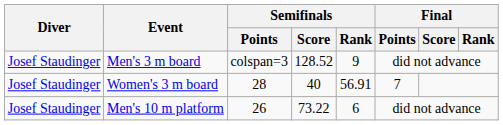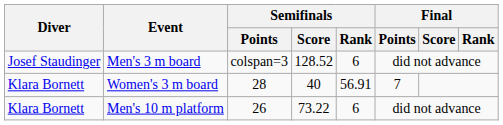(356, 62) 9 -> (356, 62) 6
(54, 85) Josef Staudinger -> (46, 85) Klara Bornett
(54, 108) Josef Staudinger -> (46, 108) Klara Bornett
